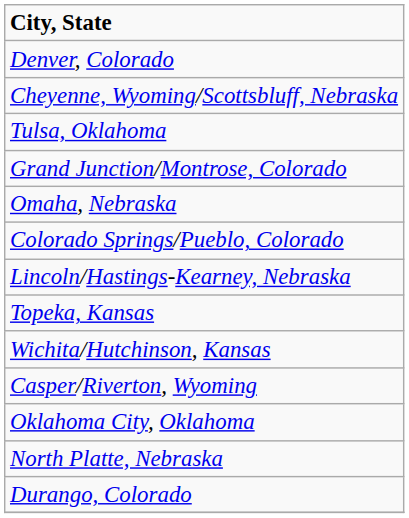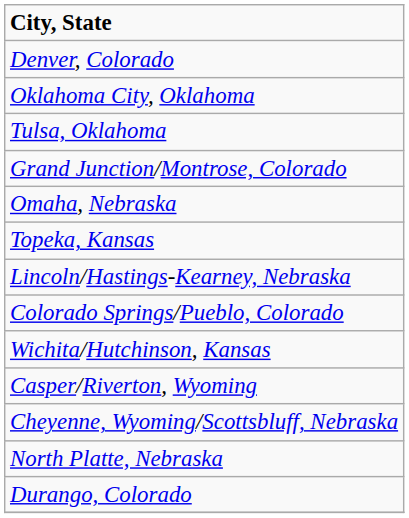(204, 95) Cheyenne, Wyoming/Scottsbluff, Nebraska -> (132, 95) Oklahoma City, Oklahoma
(177, 240) Colorado Springs/Pueblo, Colorado -> (82, 240) Topeka, Kansas
(82, 312) Topeka, Kansas -> (177, 312) Colorado Springs/Pueblo, Colorado
(132, 421) Oklahoma City, Oklahoma -> (204, 421) Cheyenne, Wyoming/Scottsbluff, Nebraska
